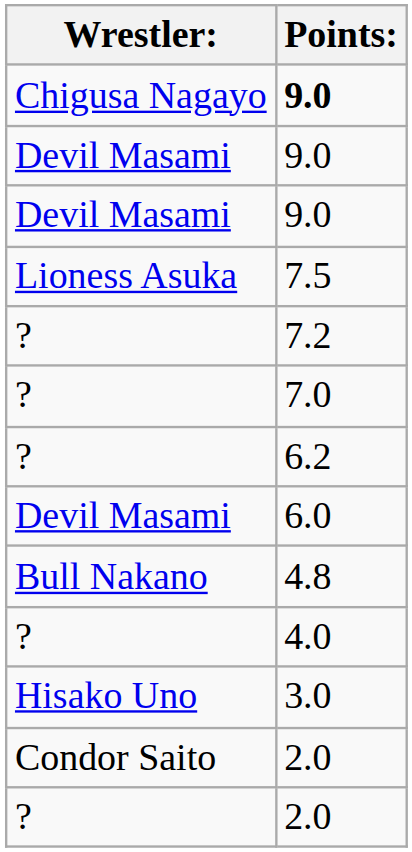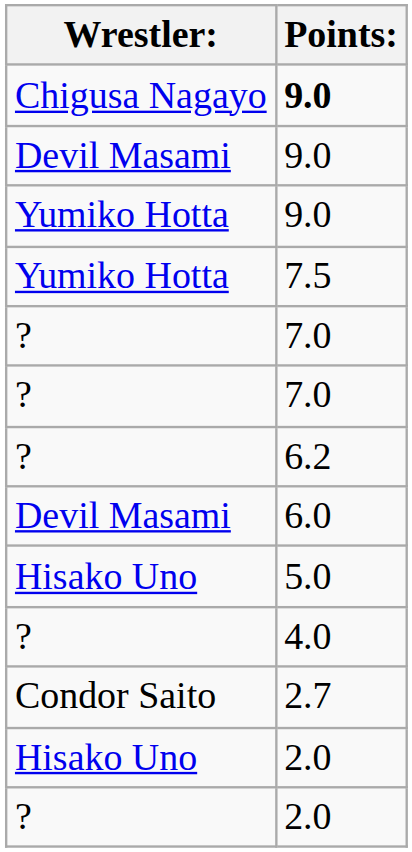(123, 214) Devil Masami -> (122, 214) Yumiko Hotta
(126, 275) Lioness Asuka -> (122, 275) Yumiko Hotta
(308, 335) 7.2 -> (308, 335) 7.0
(111, 575) Bull Nakano -> (106, 575) Hisako Uno
(308, 575) 4.8 -> (308, 575) 5.0
(106, 696) Hisako Uno -> (116, 696) Condor Saito
(308, 696) 3.0 -> (308, 696) 2.7
(116, 756) Condor Saito -> (106, 756) Hisako Uno
